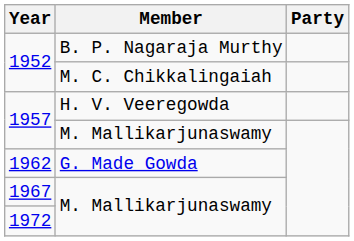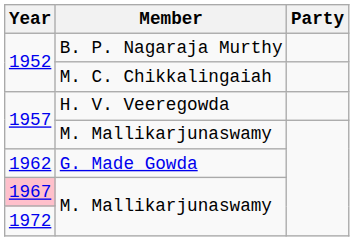(30, 192) no background -> (30, 192) pink background
